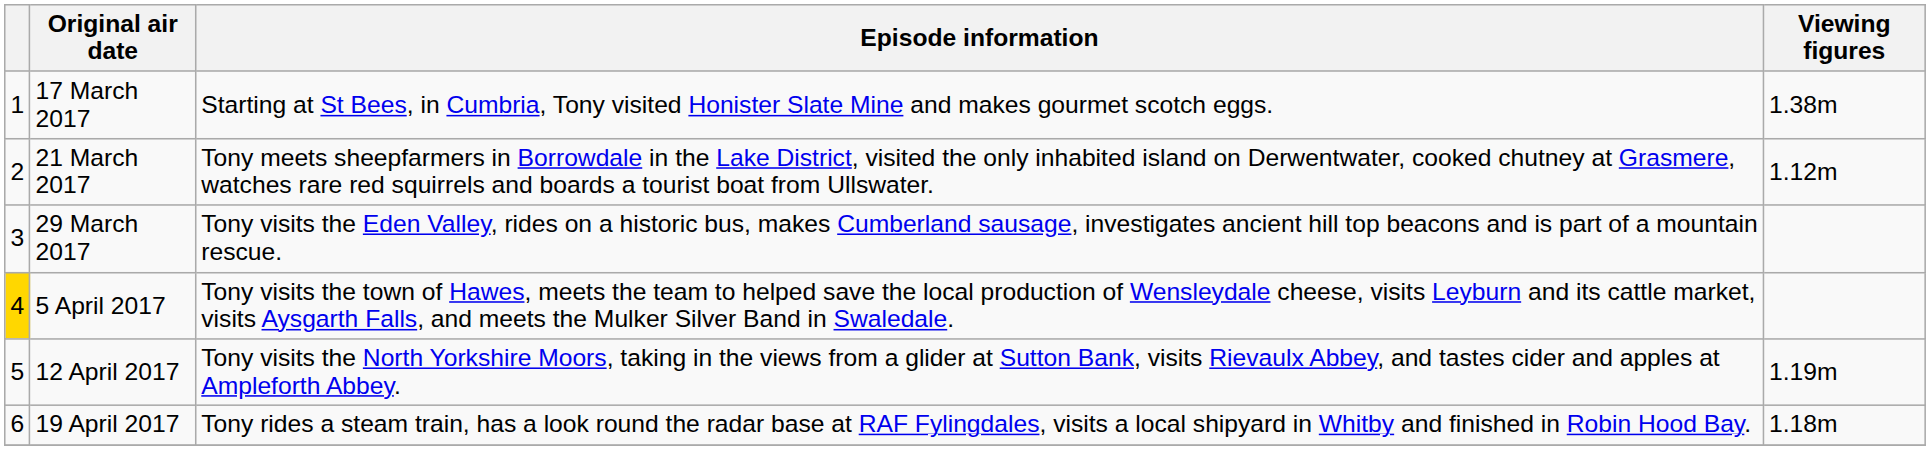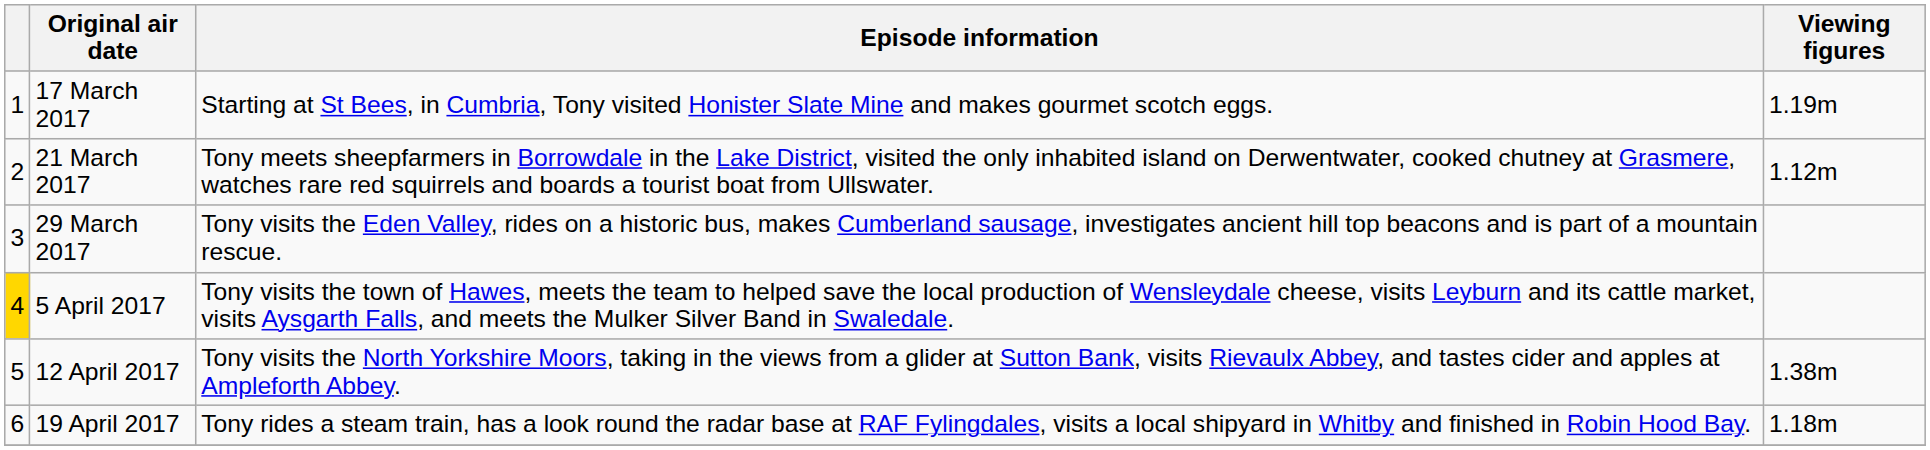(1803, 104) 1.38m -> (1803, 104) 1.19m
(1803, 371) 1.19m -> (1803, 371) 1.38m
